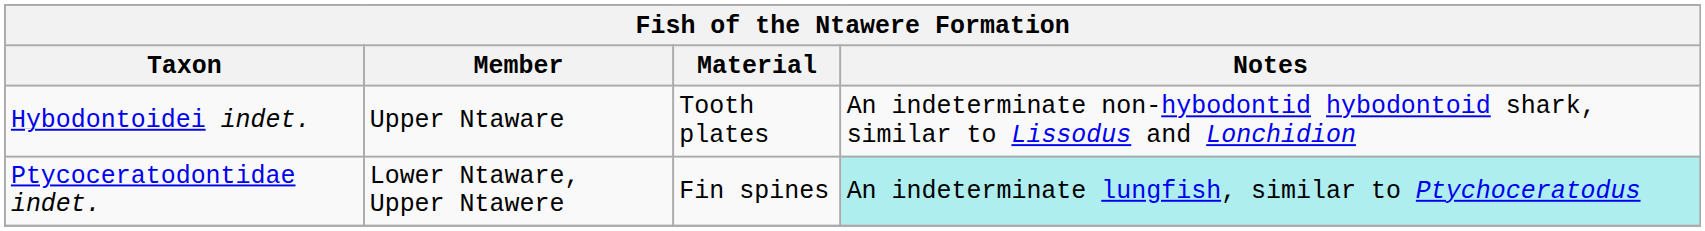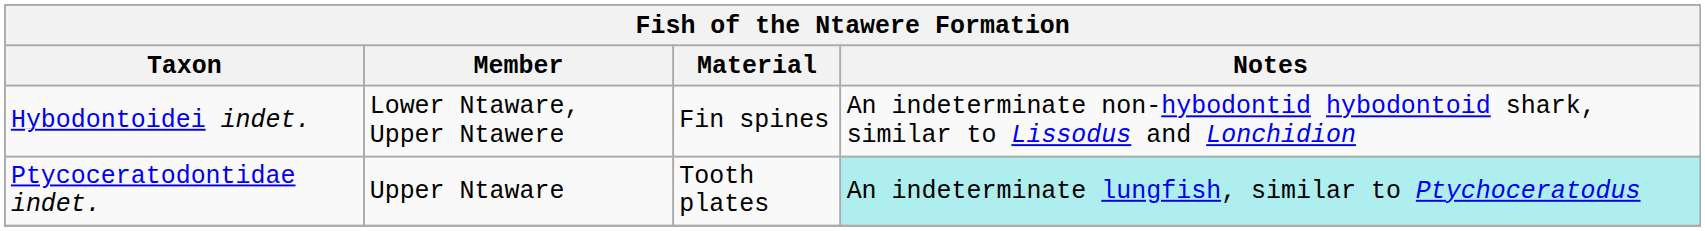(467, 121) Upper Ntaware -> (475, 121) Lower Ntaware, Upper Ntawere
(724, 121) Tooth plates -> (754, 121) Fin spines
(475, 191) Lower Ntaware, Upper Ntawere -> (467, 191) Upper Ntaware
(754, 191) Fin spines -> (724, 191) Tooth plates
